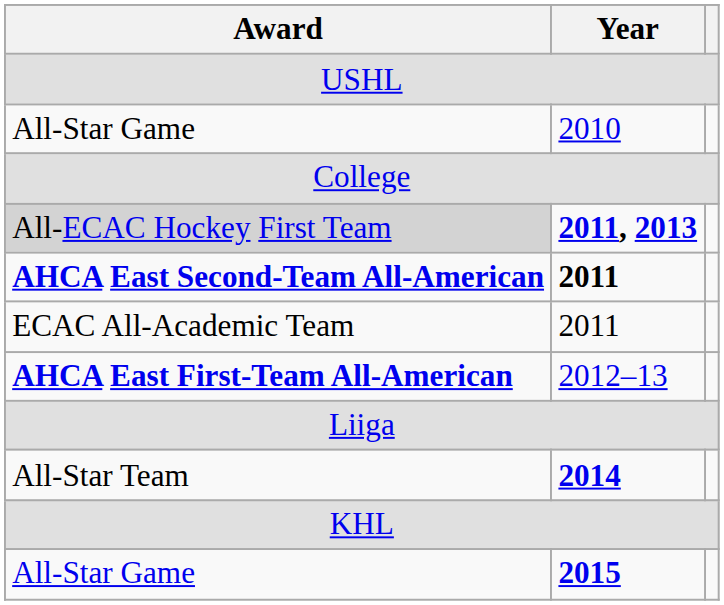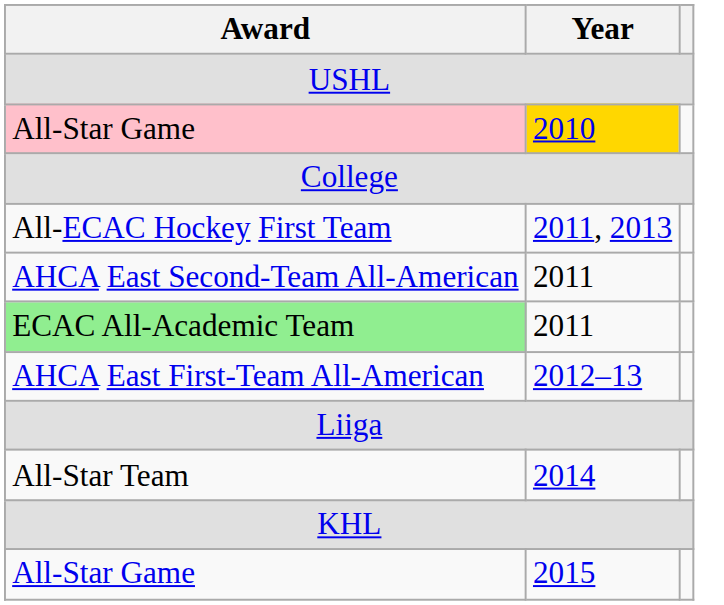(104, 128) no background -> (104, 128) pink background
(590, 128) no background -> (564, 128) gold background
(202, 227) lightgrey background -> (202, 227) no background
(628, 227) bold -> (603, 227) normal
(278, 276) bold -> (265, 276) normal
(589, 276) bold -> (564, 276) normal
(183, 326) no background -> (183, 326) lightgreen background
(262, 375) bold -> (248, 375) normal
(590, 474) bold -> (564, 474) normal
(590, 573) bold -> (564, 573) normal
